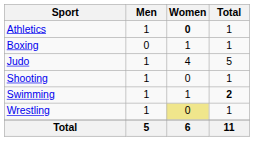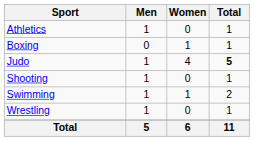(188, 29) bold -> (188, 29) normal
(229, 62) normal -> (229, 62) bold
(229, 95) bold -> (229, 95) normal
(188, 111) khaki background -> (188, 111) no background
